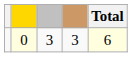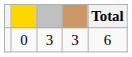(24, 39) lightyellow background -> (24, 39) no background
(107, 39) lightyellow background -> (107, 39) no background
